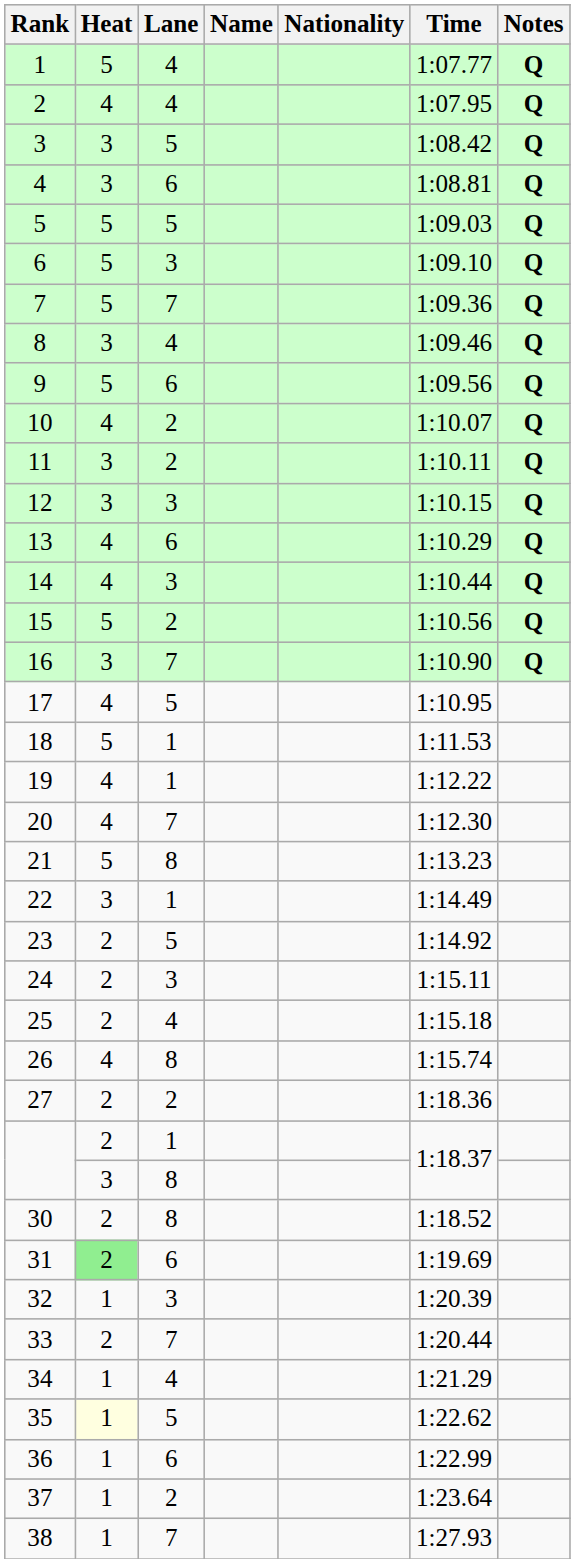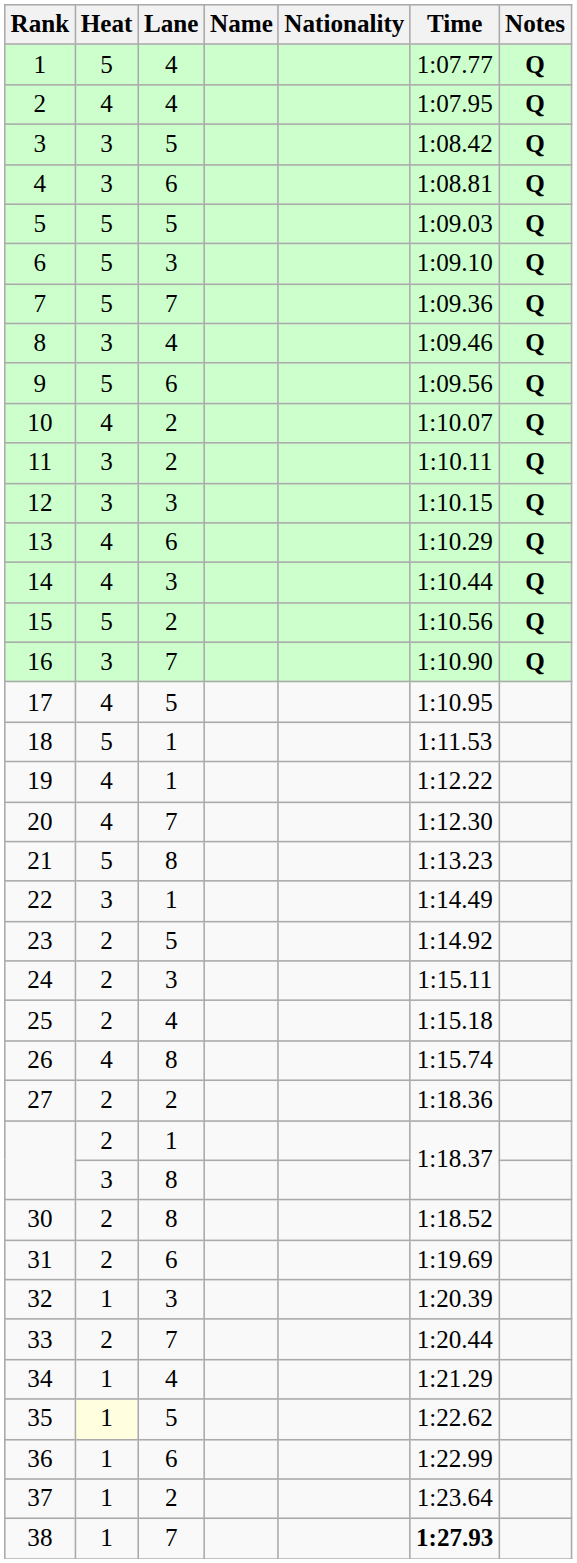(107, 1259) lightgreen background -> (107, 1259) no background
(454, 1538) normal -> (455, 1538) bold
